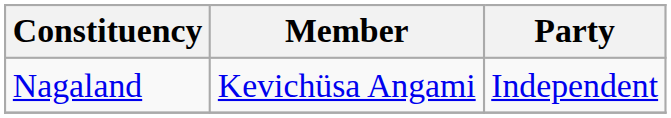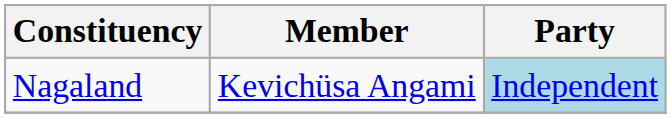(575, 84) no background -> (575, 84) lightblue background
